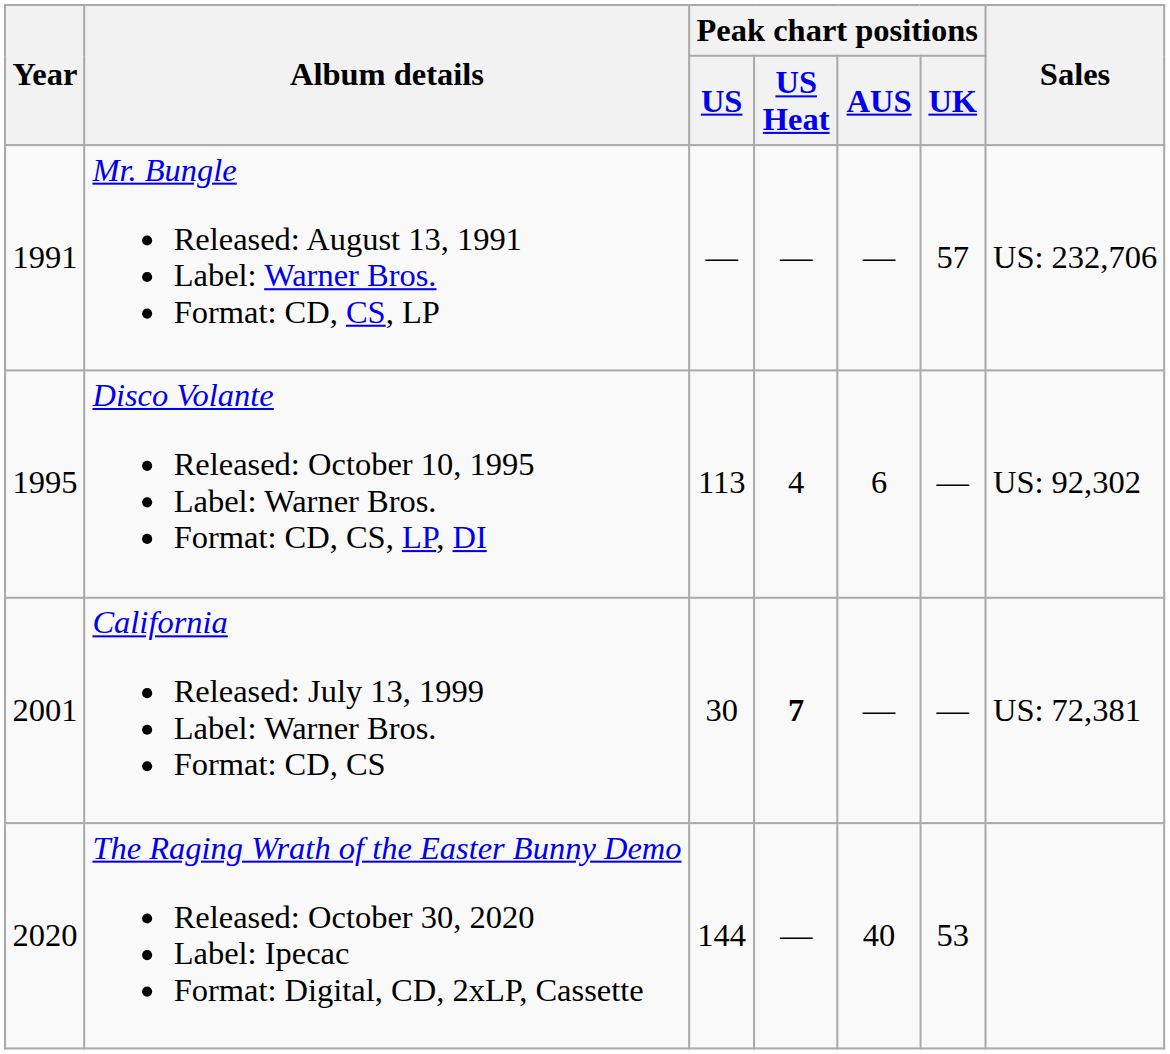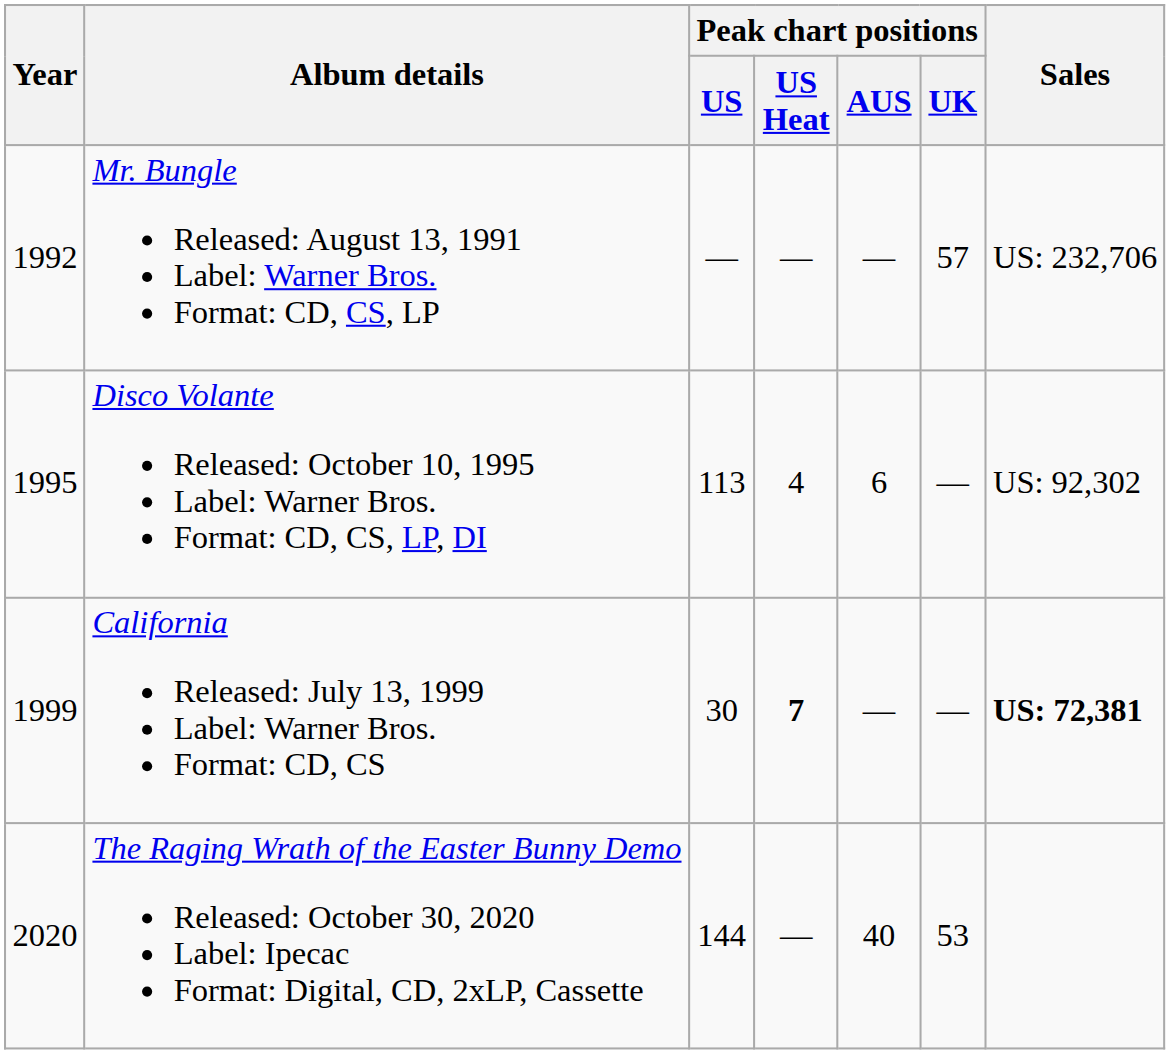(45, 257) 1991 -> (45, 257) 1992
(45, 709) 2001 -> (45, 709) 1999
(1067, 709) normal -> (1068, 709) bold
